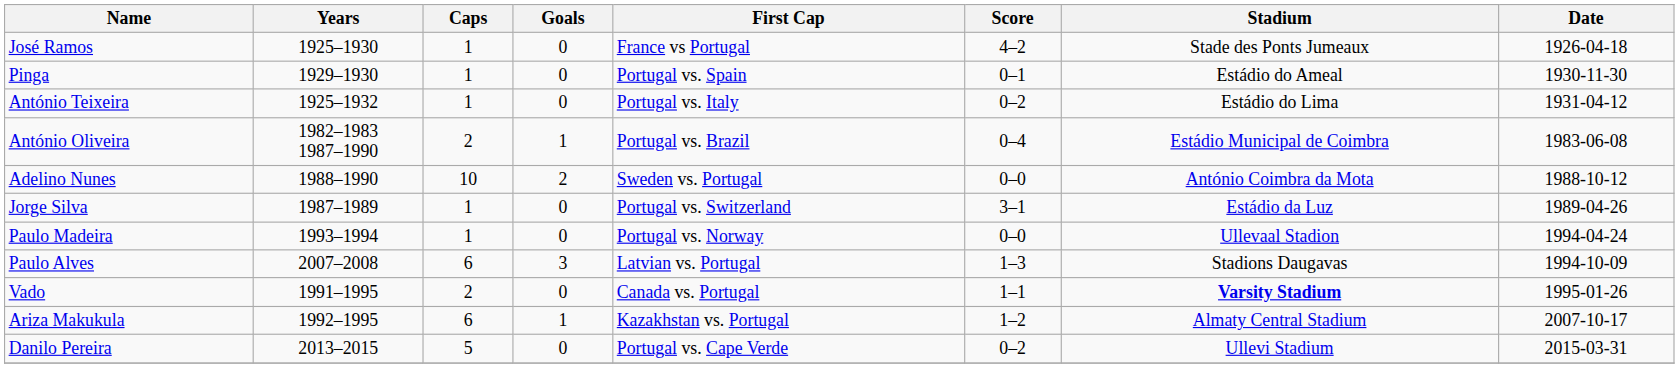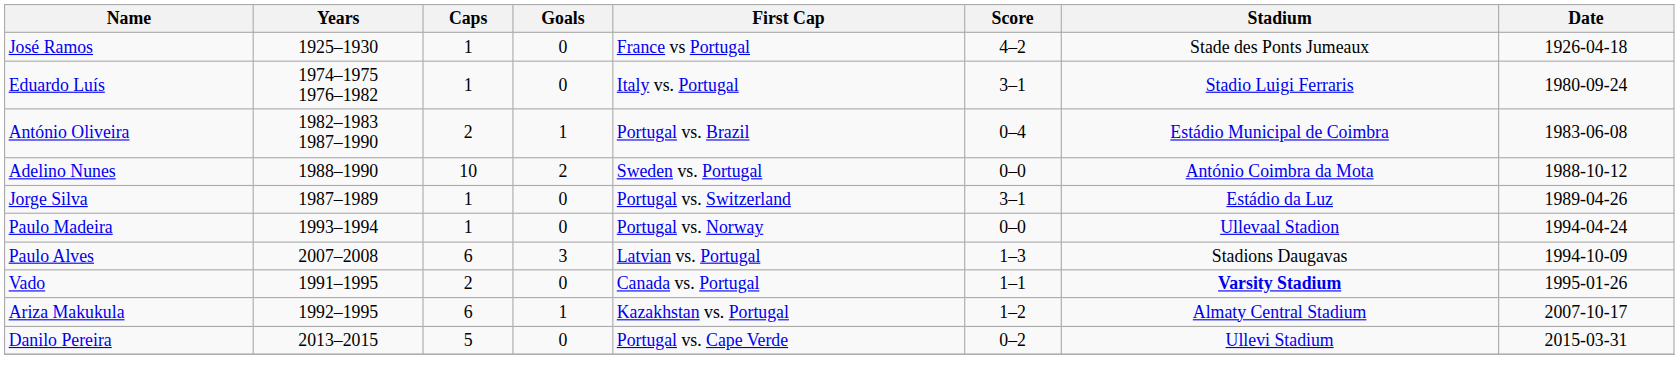- row: (29, 74)
- row: (69, 103)
+ row: (57, 84)
